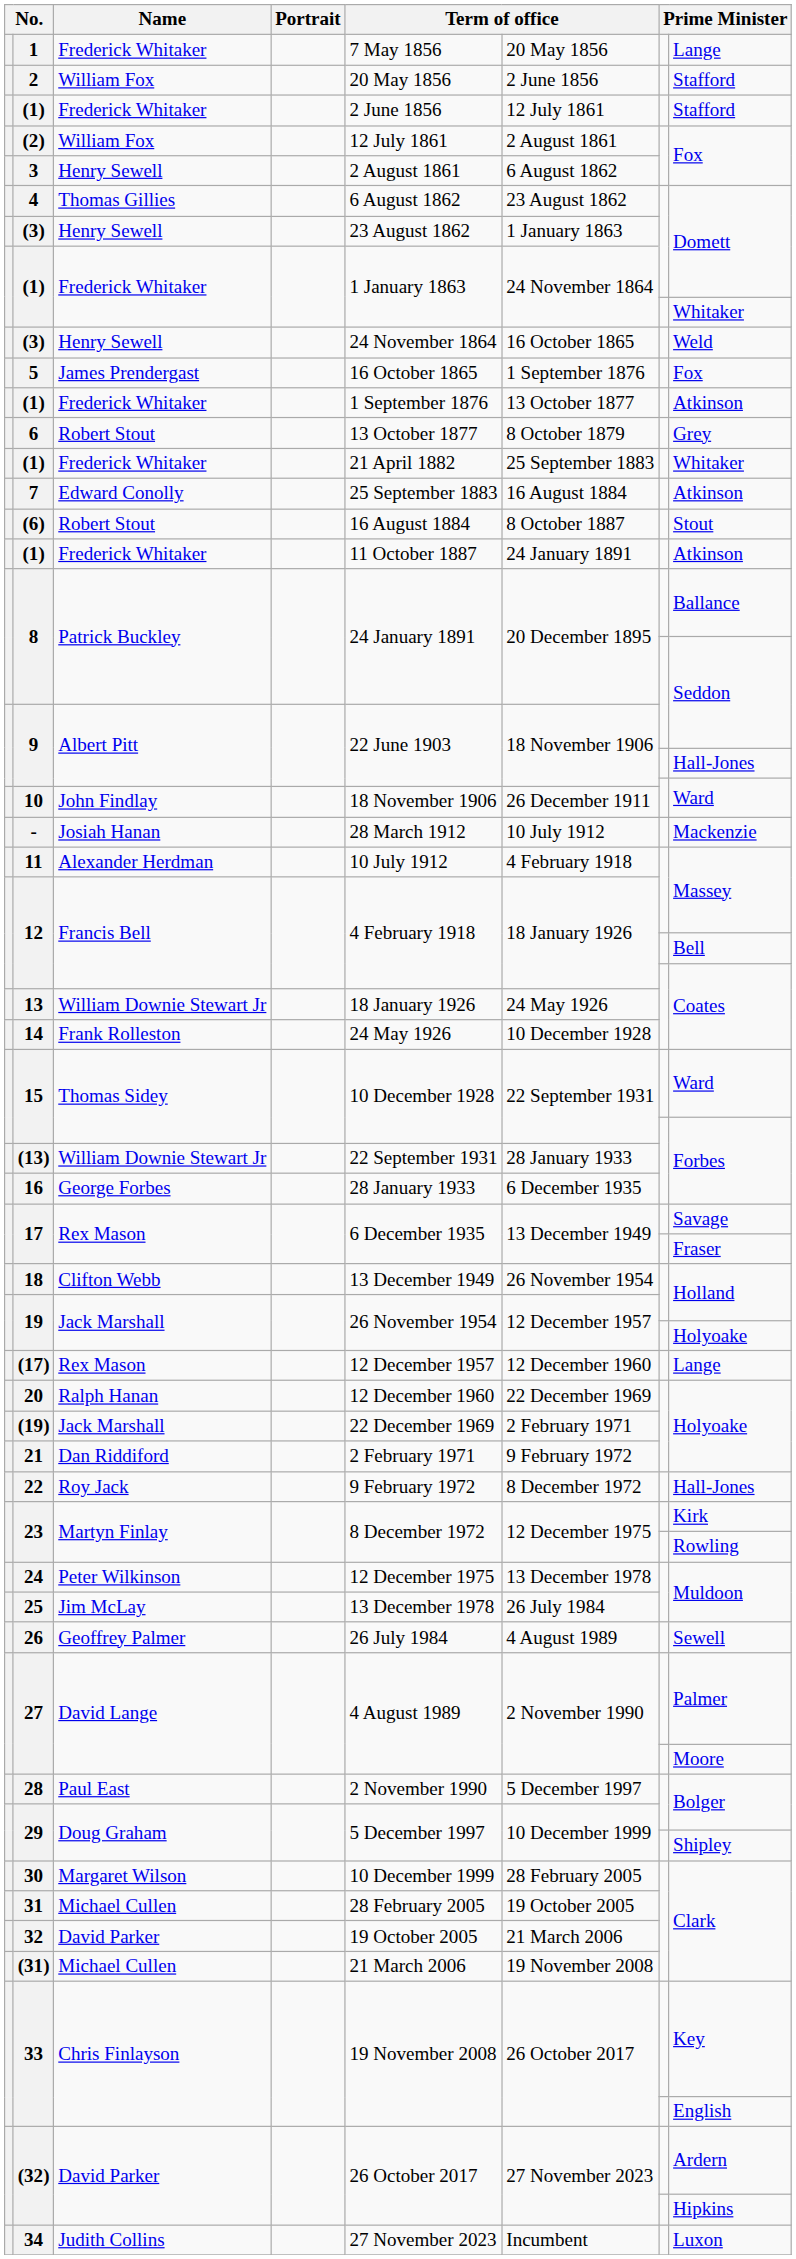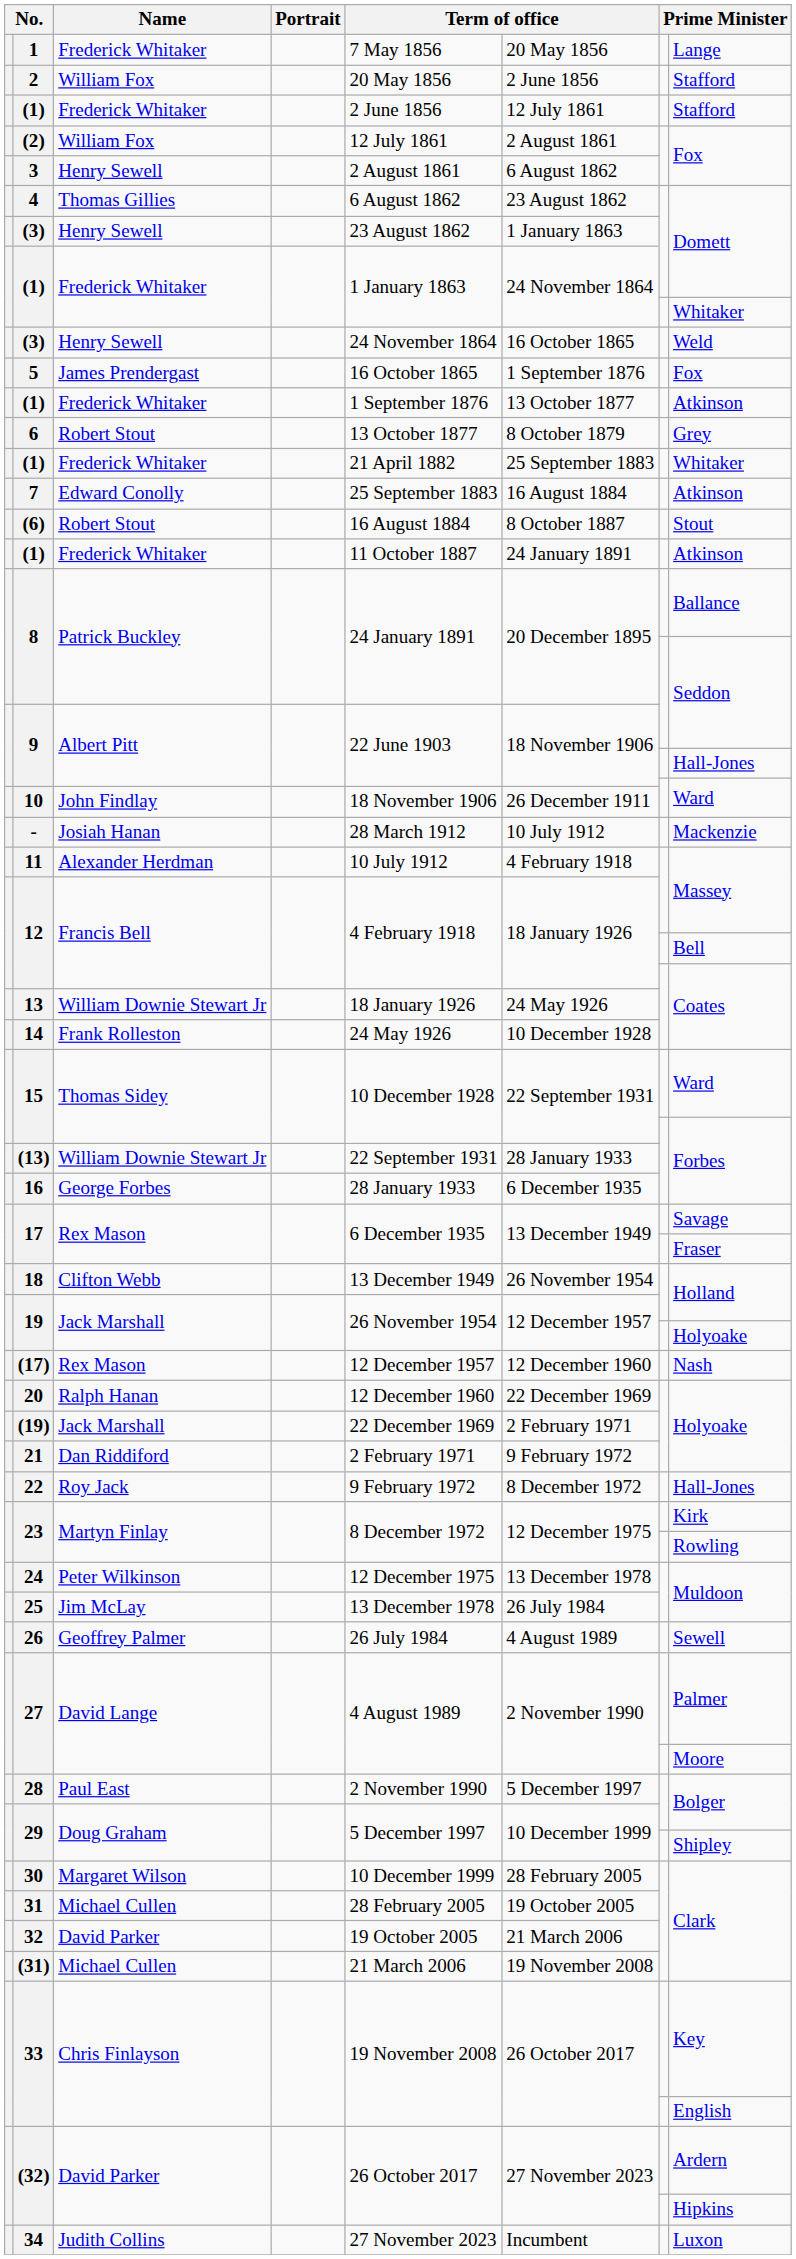(697, 1365) Lange -> (693, 1365) Nash
